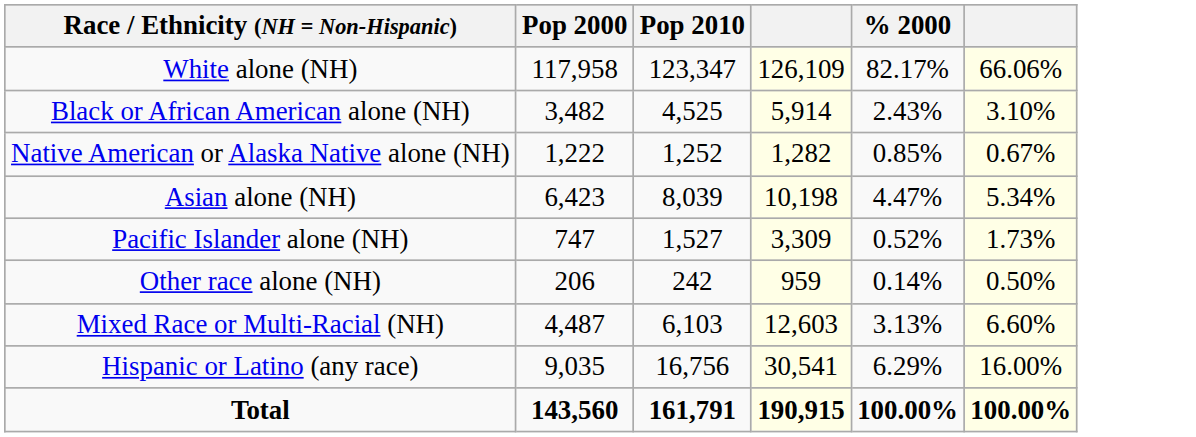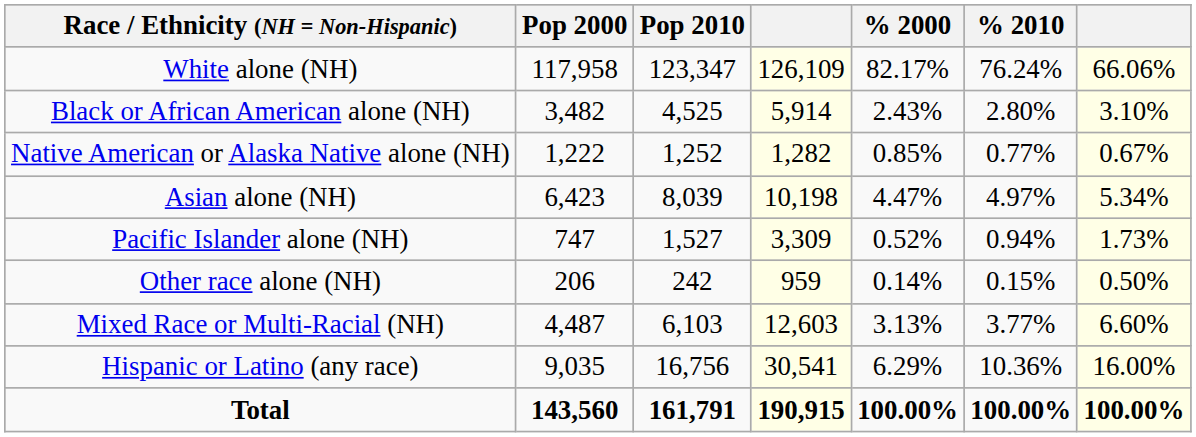+ column: (1021, 25)
